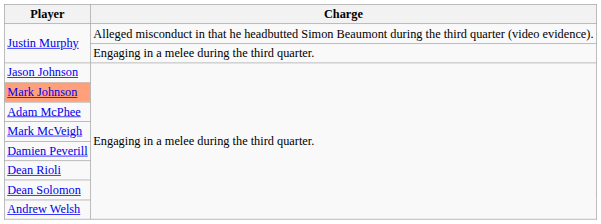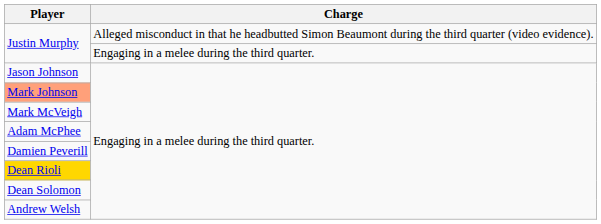(44, 111) Adam McPhee -> (45, 111) Mark McVeigh
(45, 131) Mark McVeigh -> (44, 131) Adam McPhee
(34, 170) no background -> (34, 170) gold background
